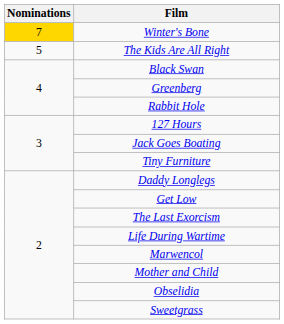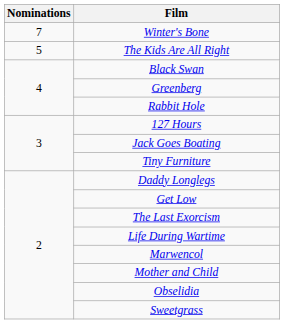(39, 32) gold background -> (39, 32) no background
